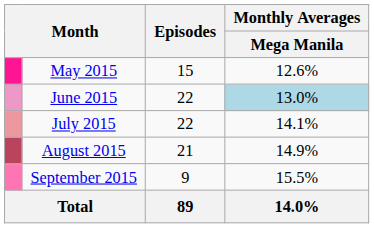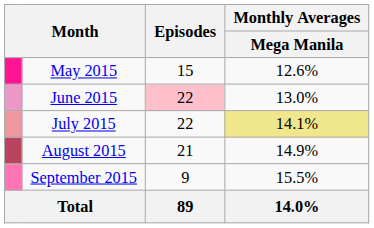(185, 97) no background -> (185, 97) pink background
(297, 97) lightblue background -> (297, 97) no background
(297, 124) no background -> (297, 124) khaki background
